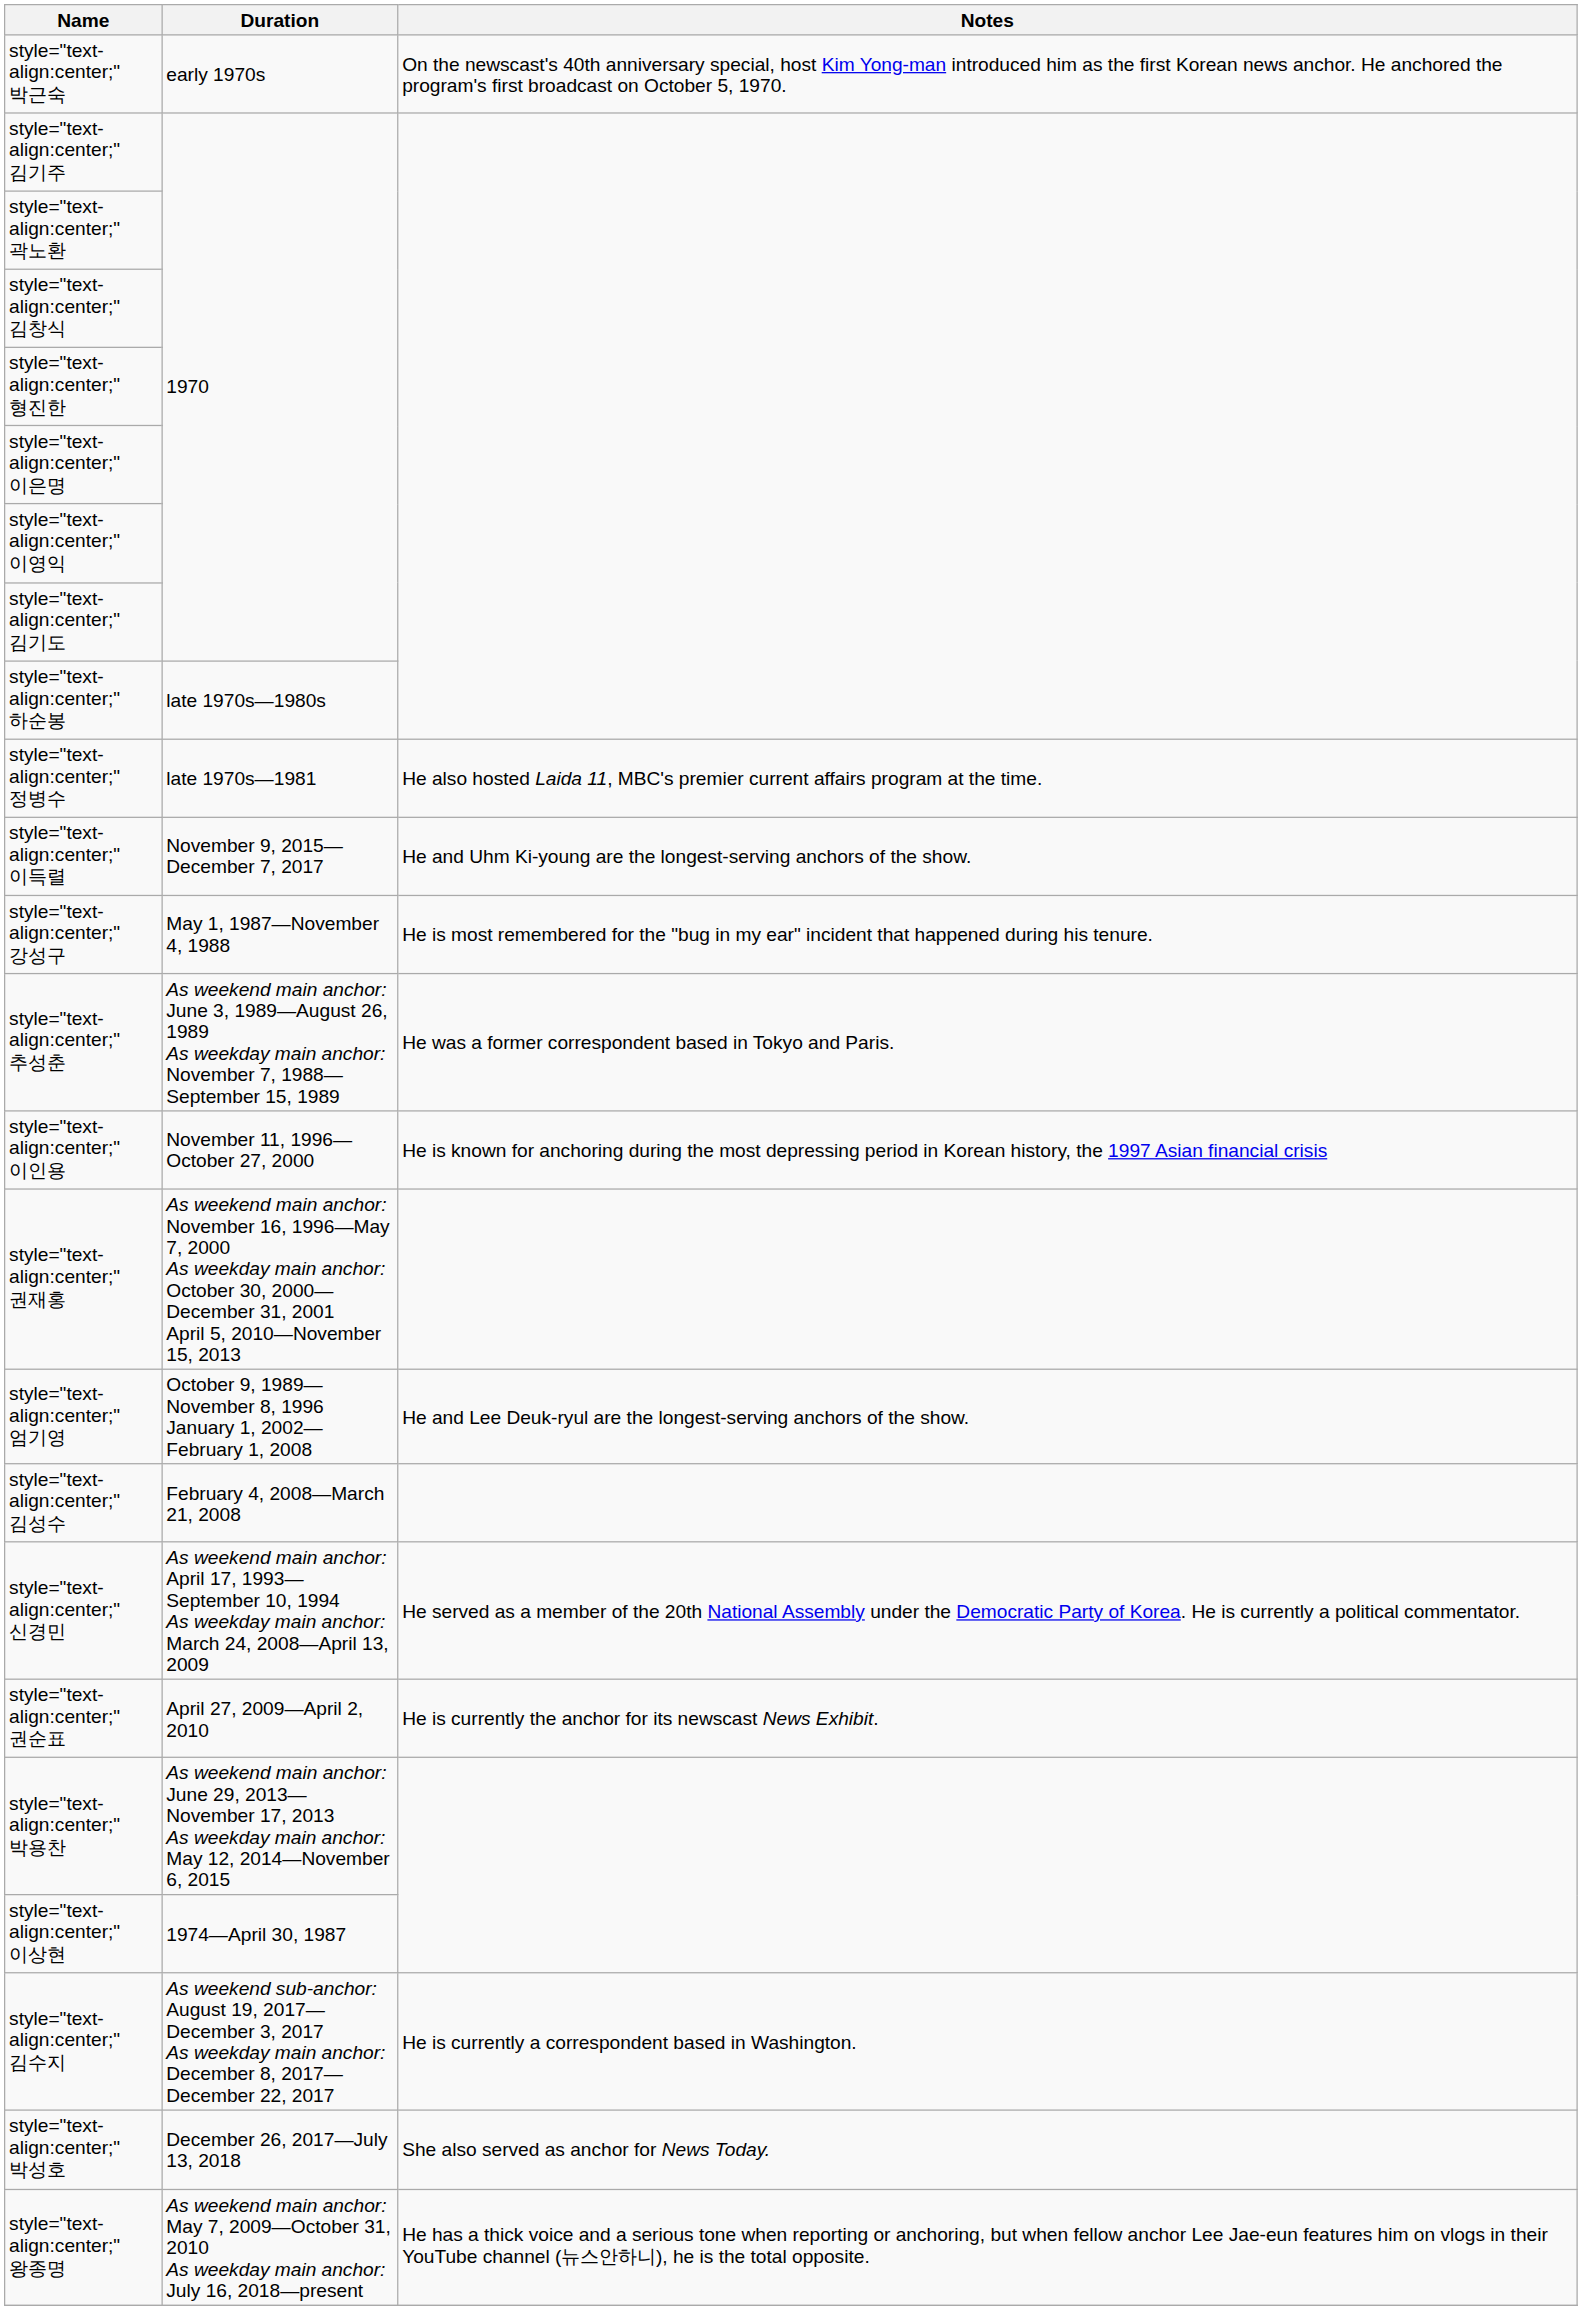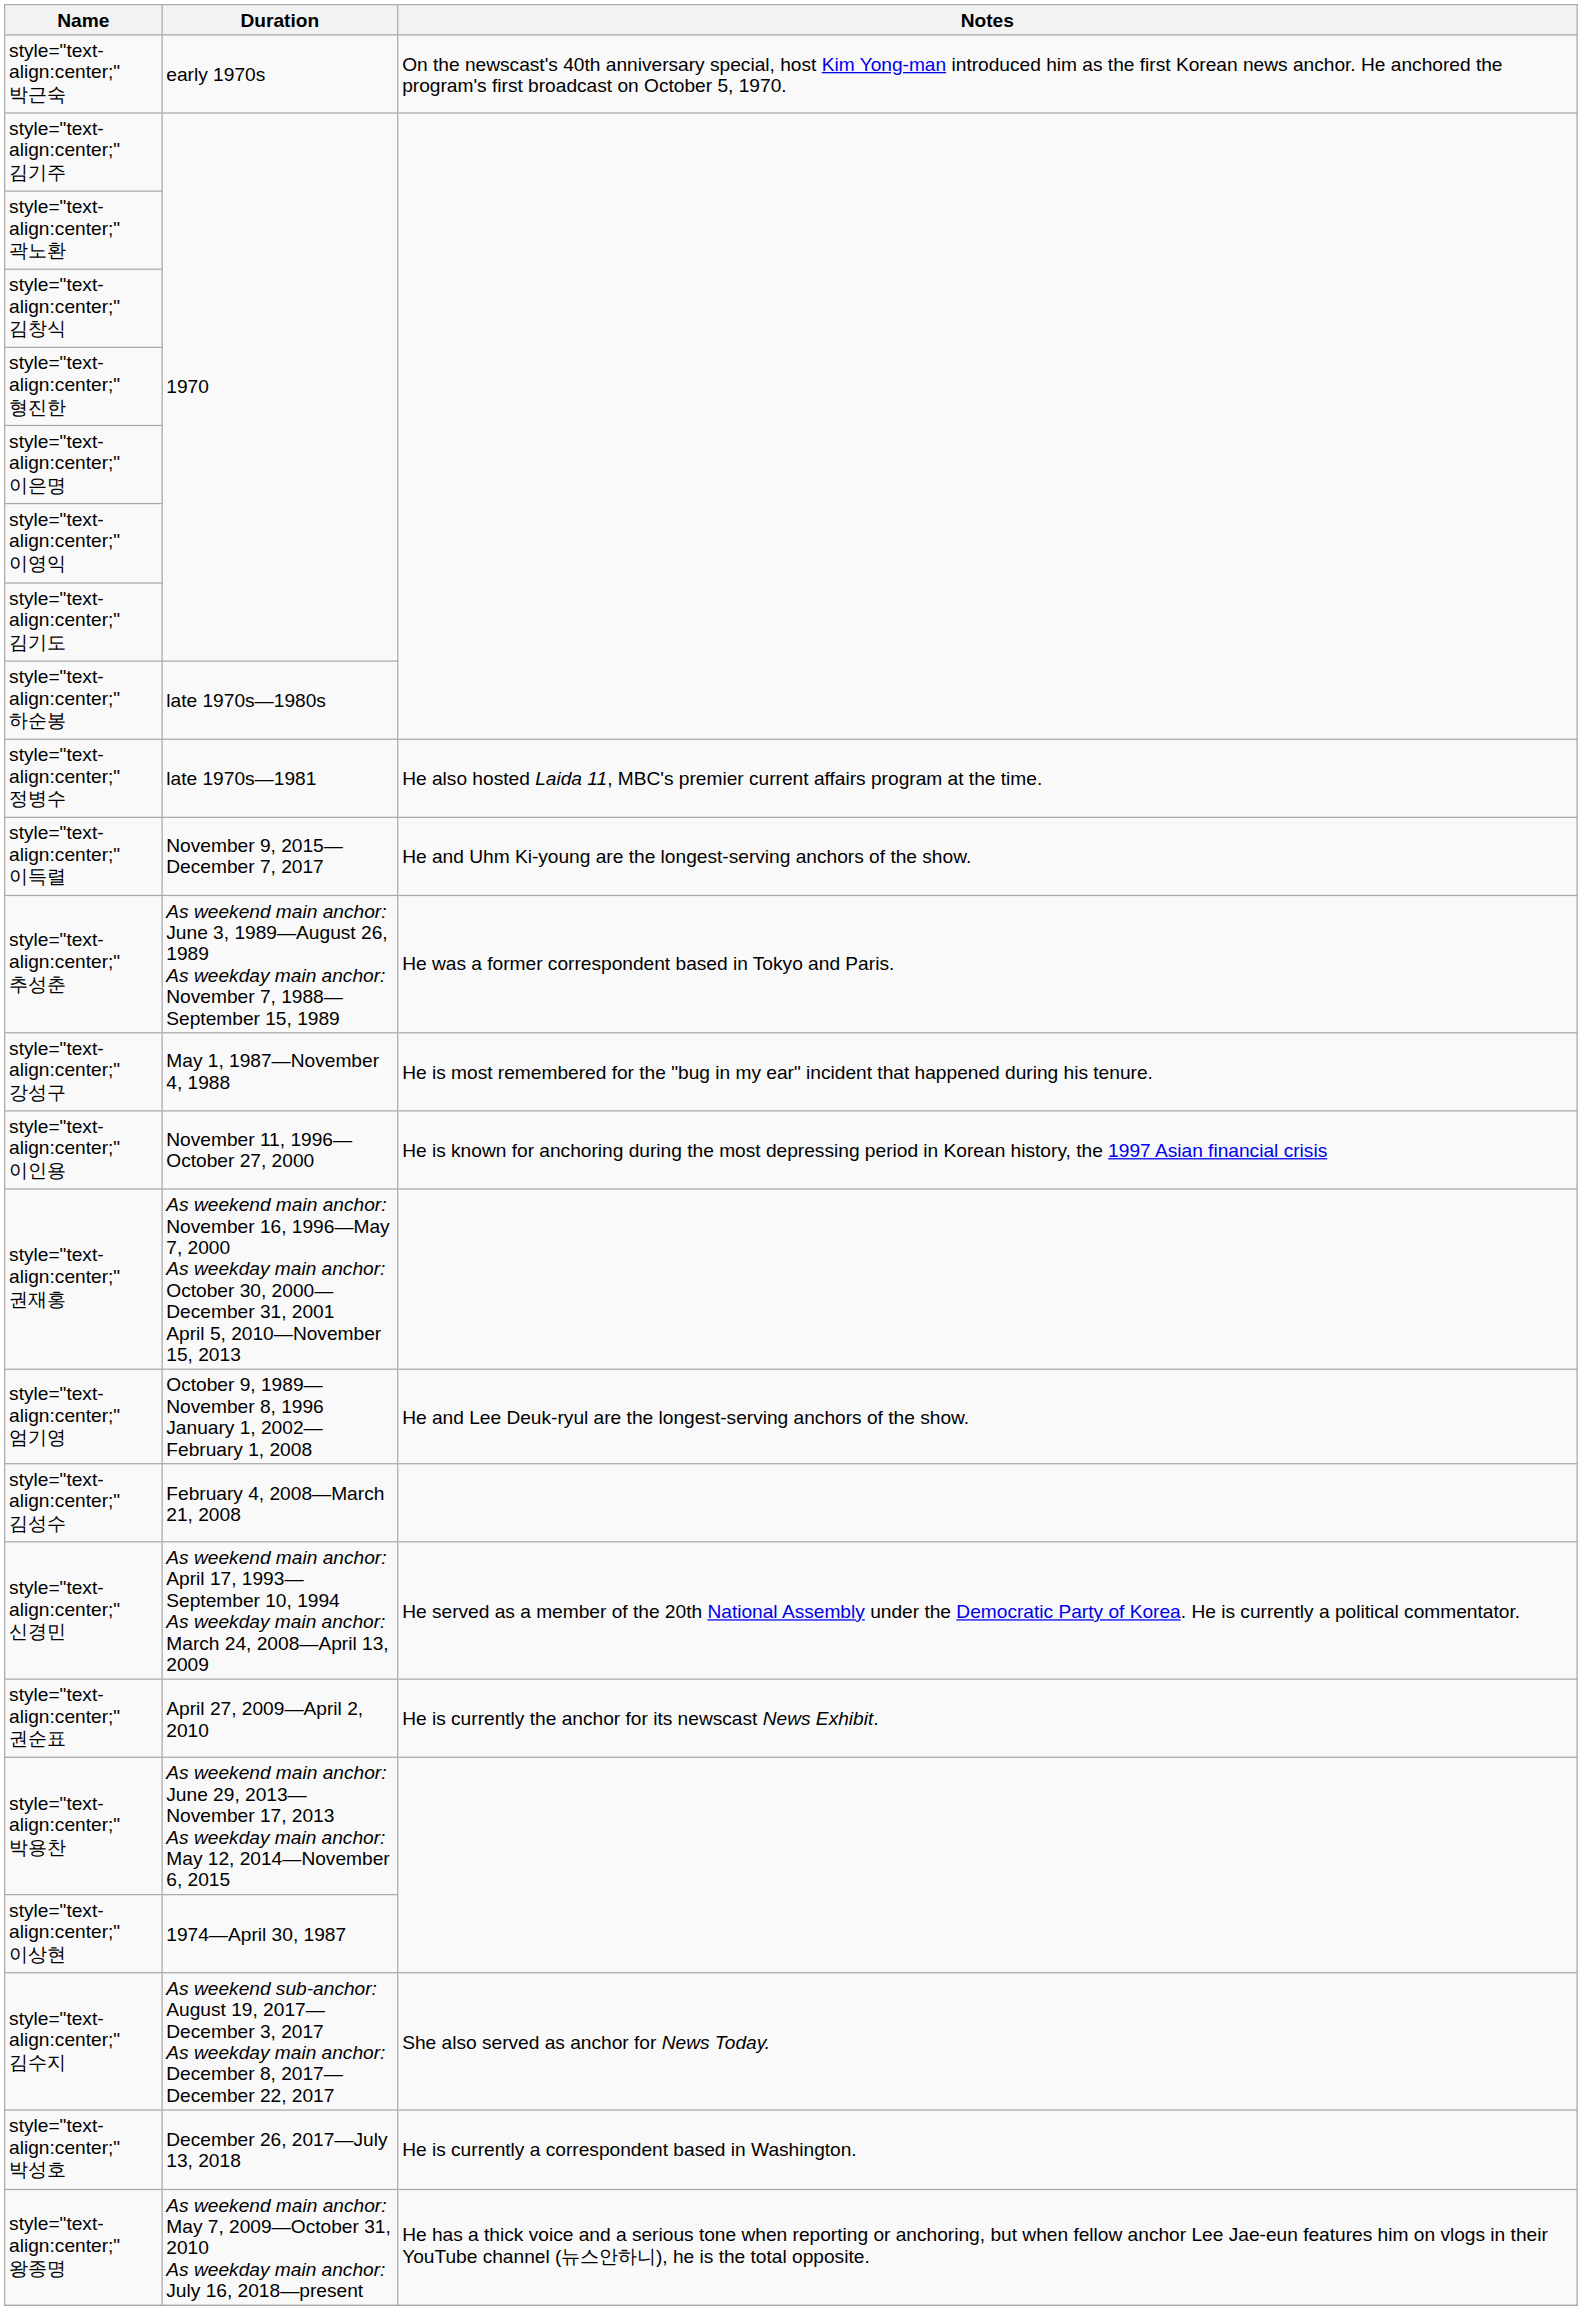rows swapped: (65, 933) <-> (65, 1040)
(629, 2042) He is currently a correspondent based in Washington. -> (586, 2042) She also served as anchor for News Today.
(586, 2150) She also served as anchor for News Today. -> (629, 2150) He is currently a correspondent based in Washington.
